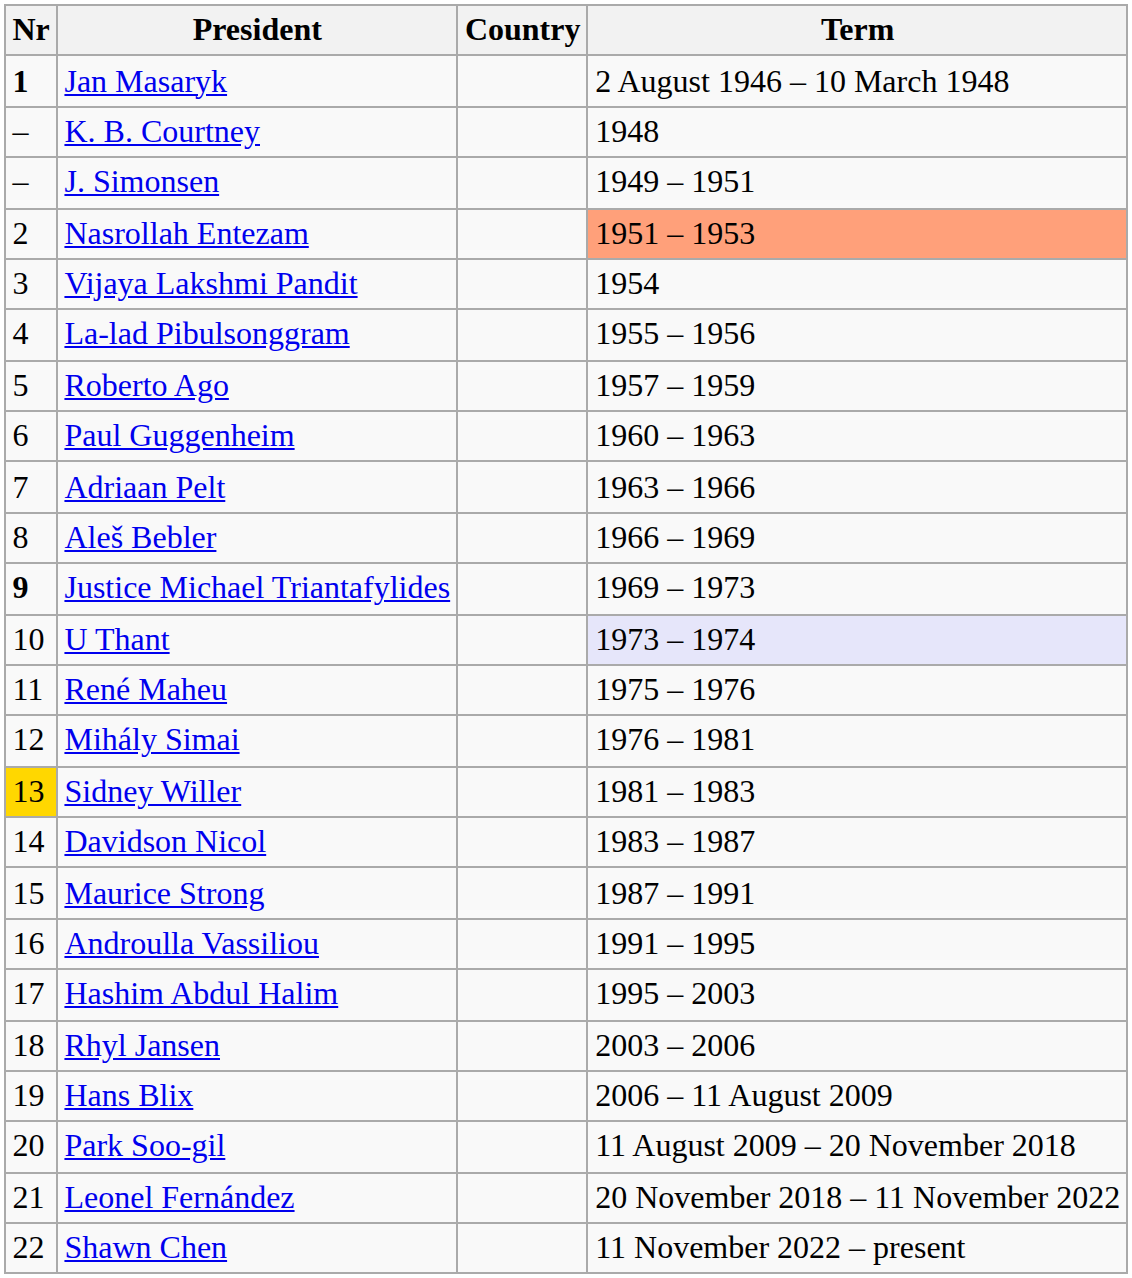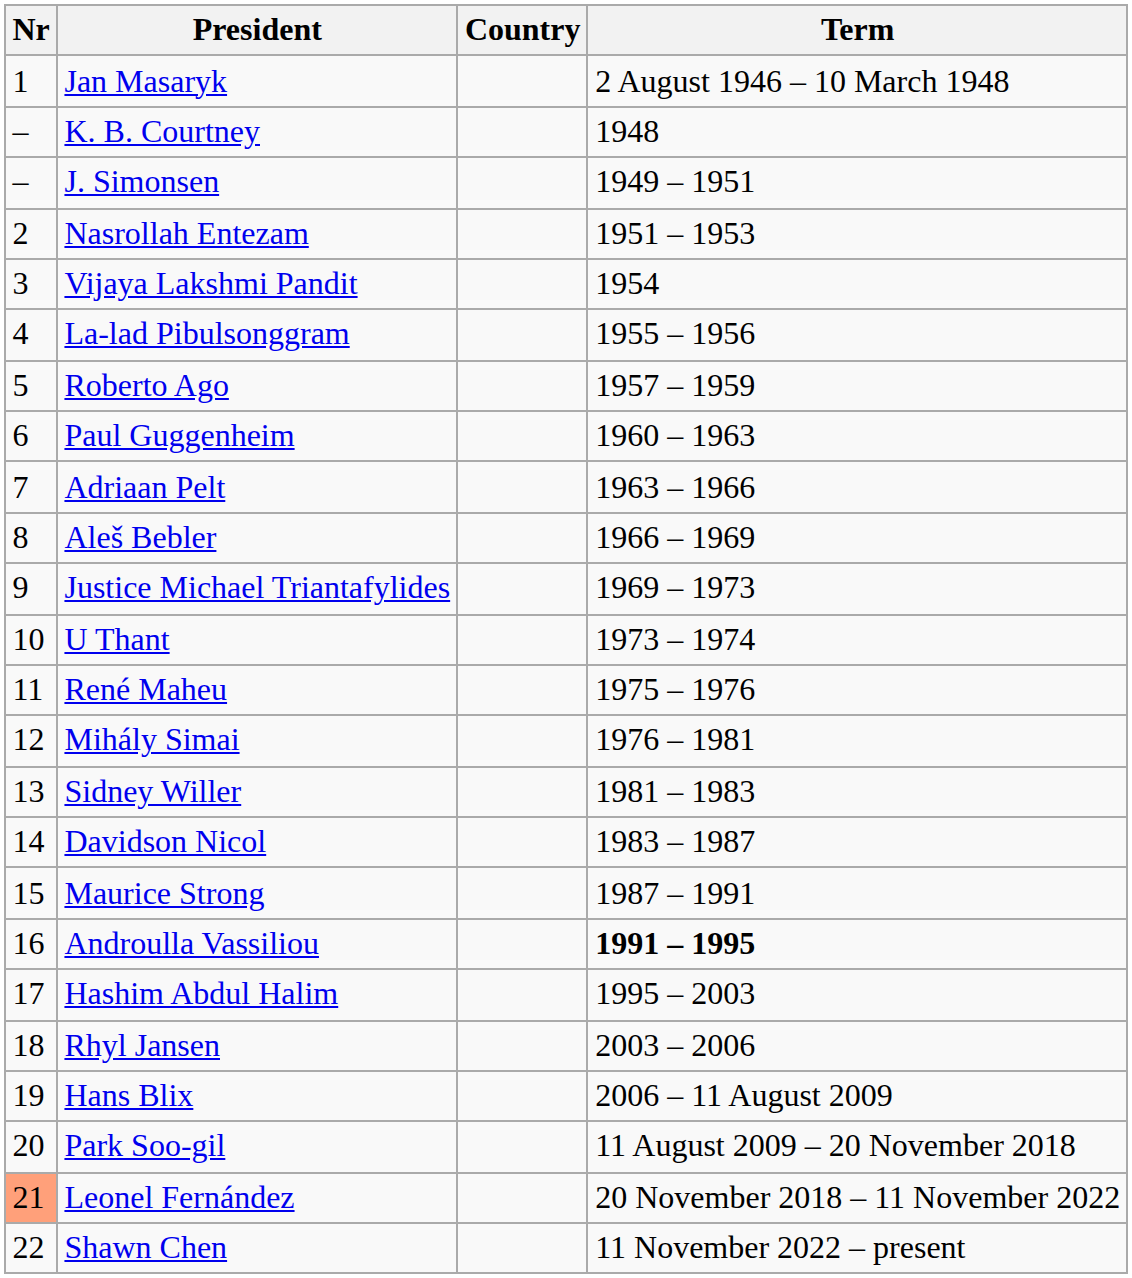(20, 80) bold -> (20, 80) normal
(675, 232) lightsalmon background -> (675, 232) no background
(20, 588) bold -> (20, 588) normal
(675, 638) lavender background -> (675, 638) no background
(28, 791) gold background -> (28, 791) no background
(675, 943) normal -> (675, 943) bold
(28, 1197) no background -> (28, 1197) lightsalmon background
